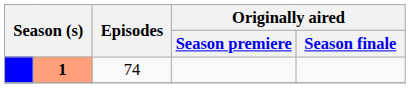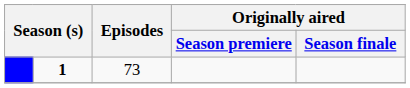(62, 69) lightsalmon background -> (62, 69) no background
(132, 69) 74 -> (132, 69) 73
